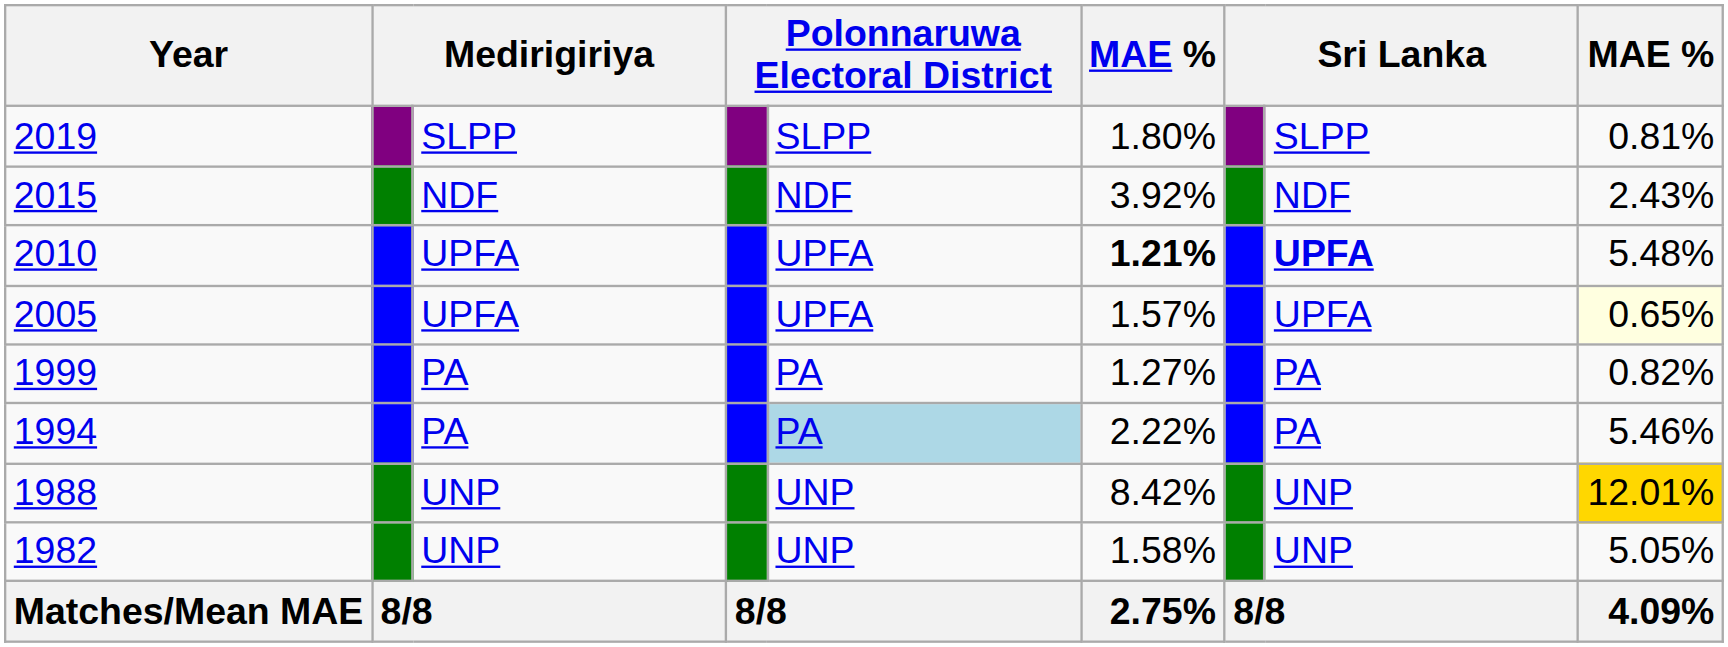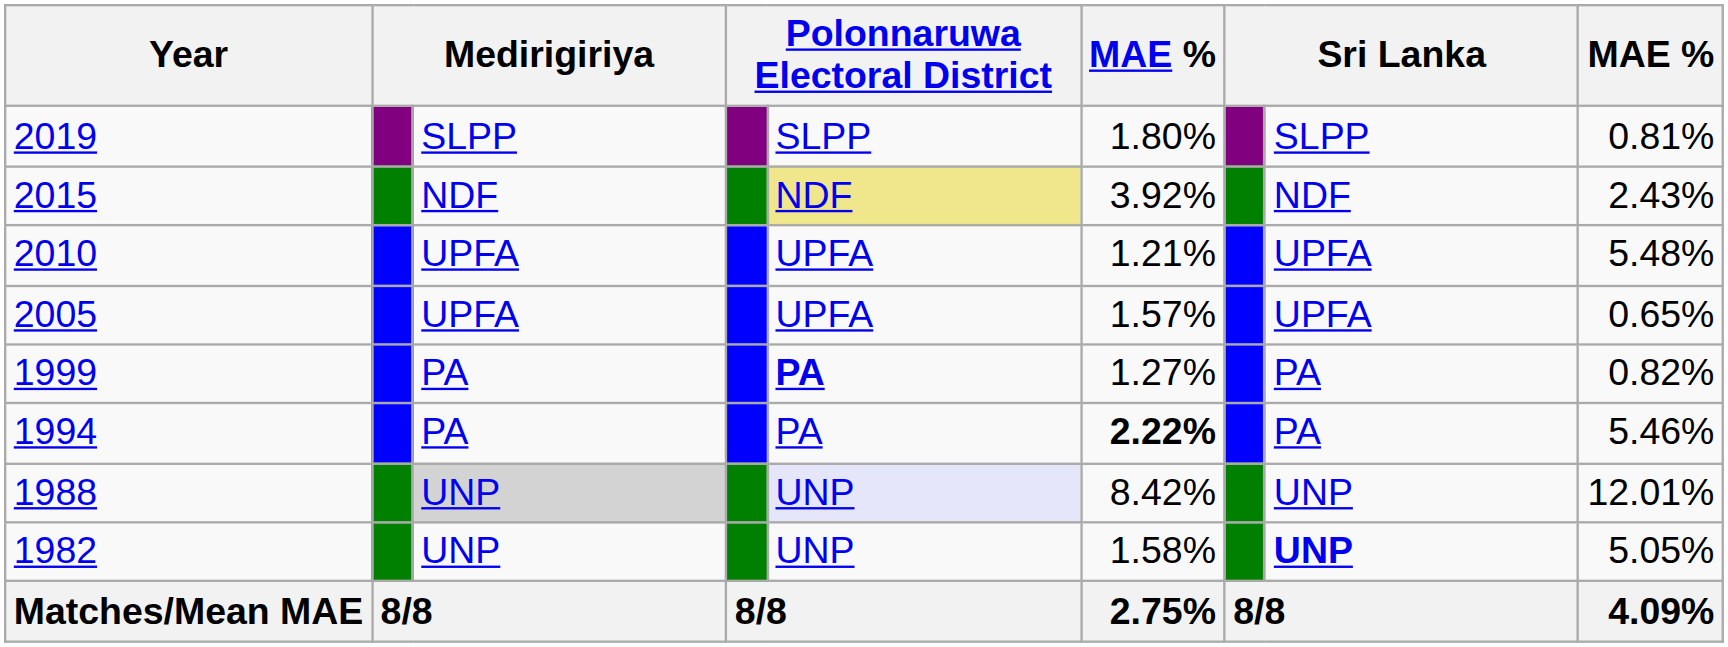(814, 195) no background -> (814, 195) khaki background
(1163, 254) bold -> (1163, 254) normal
(1324, 254) bold -> (1323, 254) normal
(1661, 313) lightyellow background -> (1661, 313) no background
(799, 373) normal -> (800, 373) bold
(799, 432) lightblue background -> (799, 432) no background
(1163, 432) normal -> (1163, 432) bold
(461, 491) no background -> (461, 491) lightgrey background
(815, 491) no background -> (815, 491) lavender background
(1651, 491) gold background -> (1651, 491) no background
(1313, 551) normal -> (1313, 551) bold
